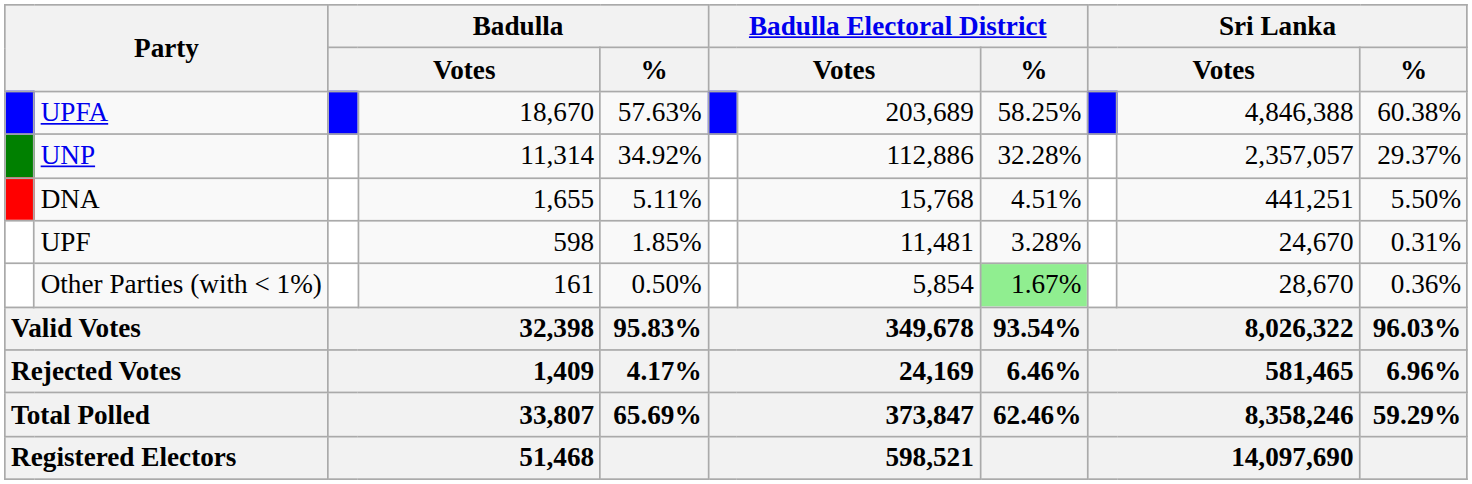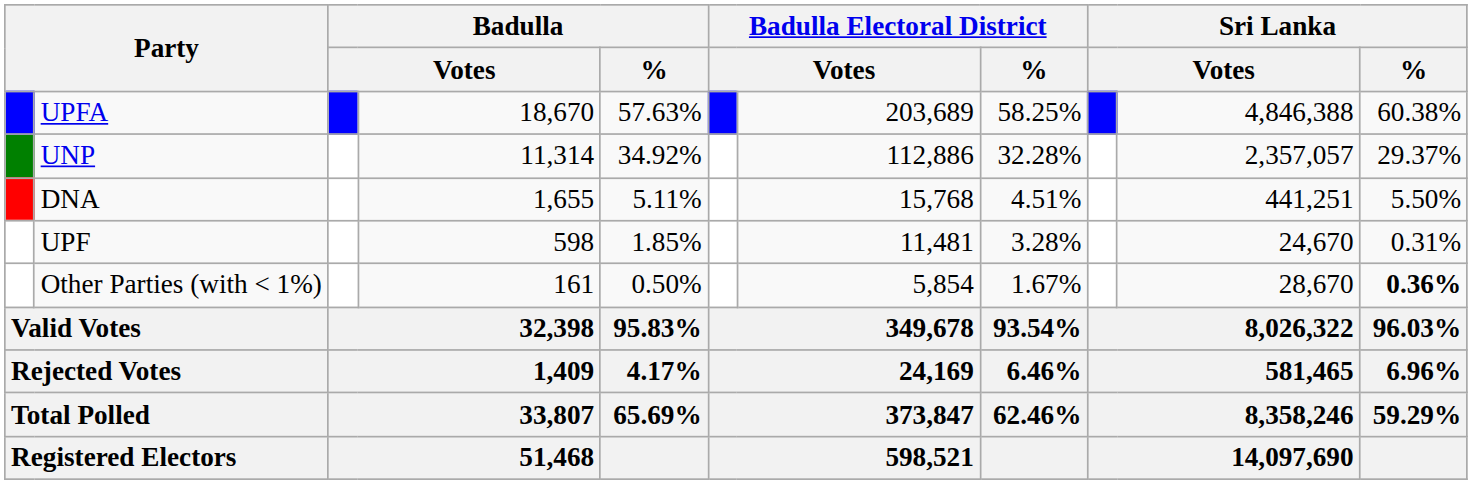(1046, 284) lightgreen background -> (1046, 284) no background
(1426, 284) normal -> (1424, 284) bold
